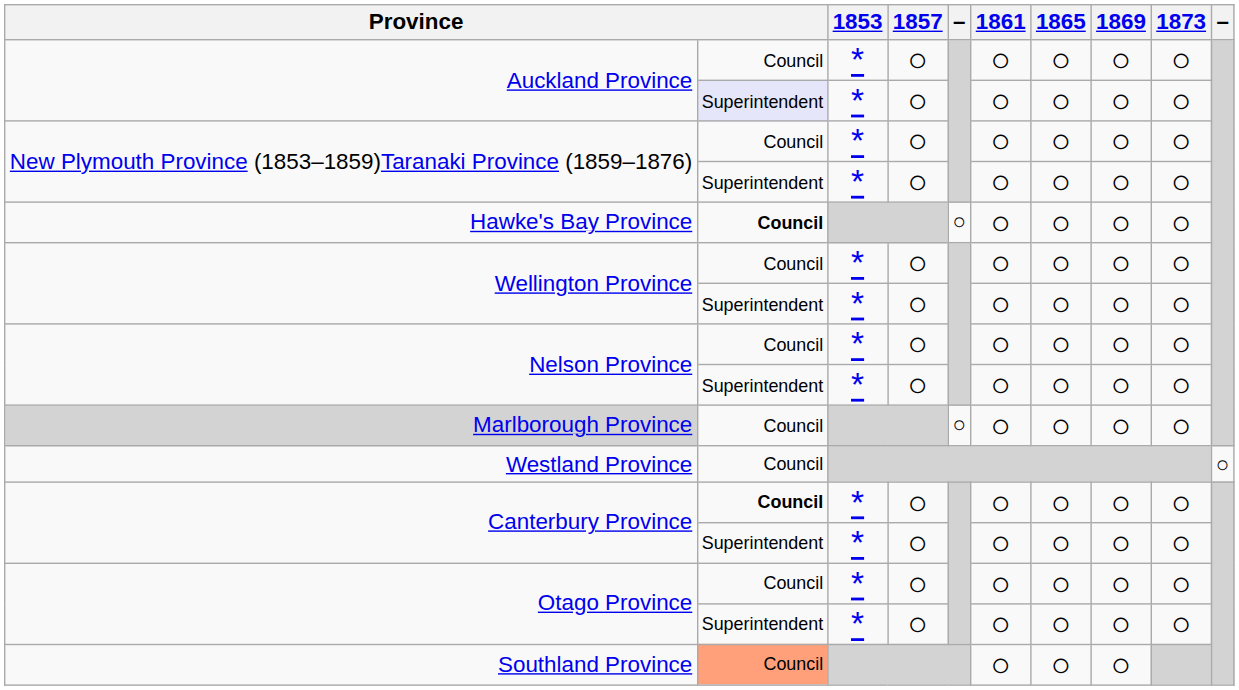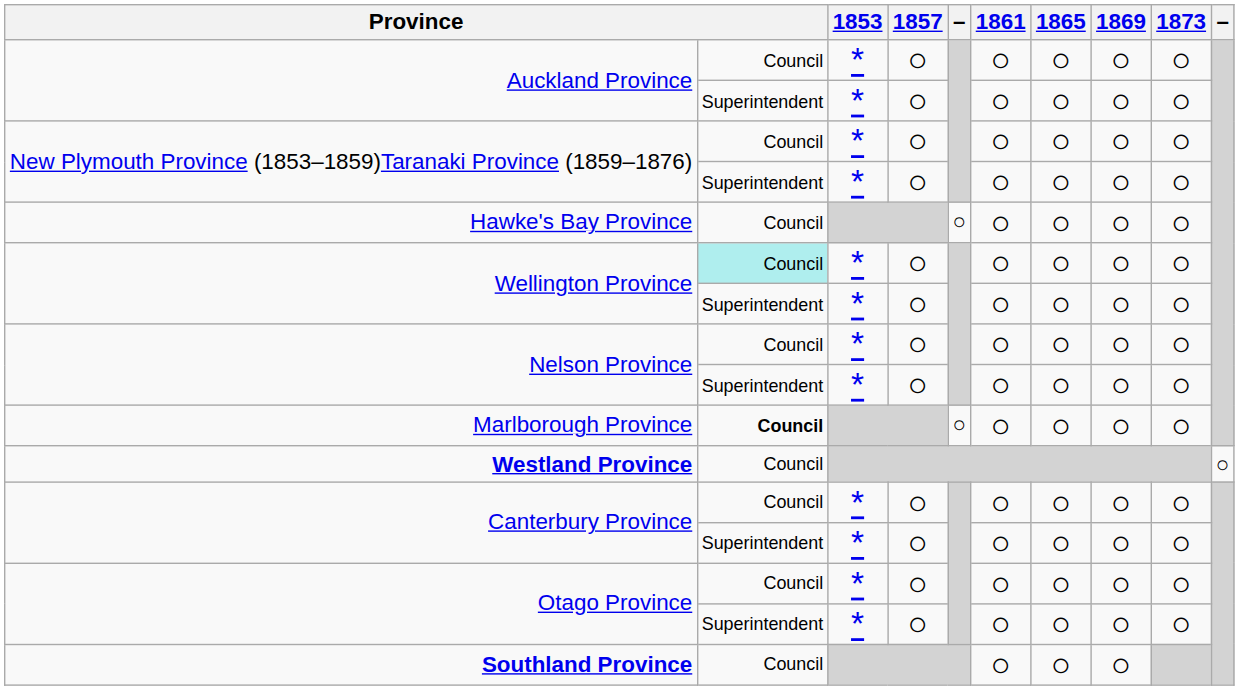(762, 101) lavender background -> (762, 101) no background
(790, 223) bold -> (793, 223) normal
(793, 264) no background -> (793, 264) paleturquoise background
(583, 425) lightgrey background -> (583, 425) no background
(793, 426) normal -> (790, 426) bold
(599, 463) normal -> (592, 463) bold
(790, 502) bold -> (793, 502) normal
(595, 664) normal -> (587, 664) bold
(793, 664) lightsalmon background -> (793, 664) no background
